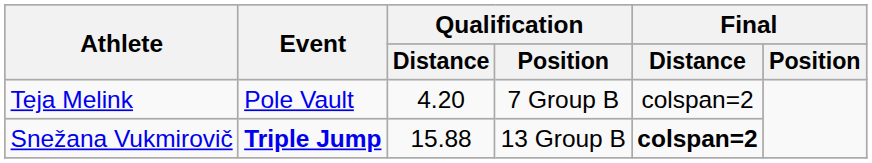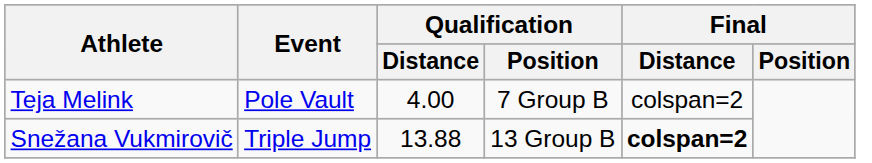(441, 100) 4.20 -> (431, 100) 4.00
(313, 138) bold -> (308, 138) normal
(441, 138) 15.88 -> (431, 138) 13.88
